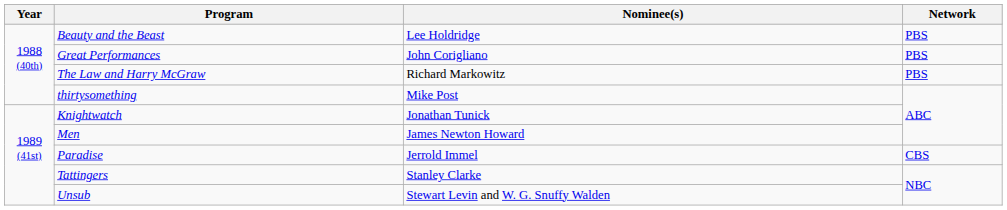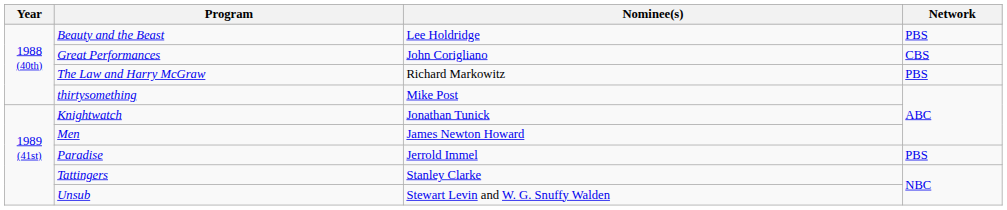(917, 54) PBS -> (917, 54) CBS
(917, 154) CBS -> (917, 154) PBS
